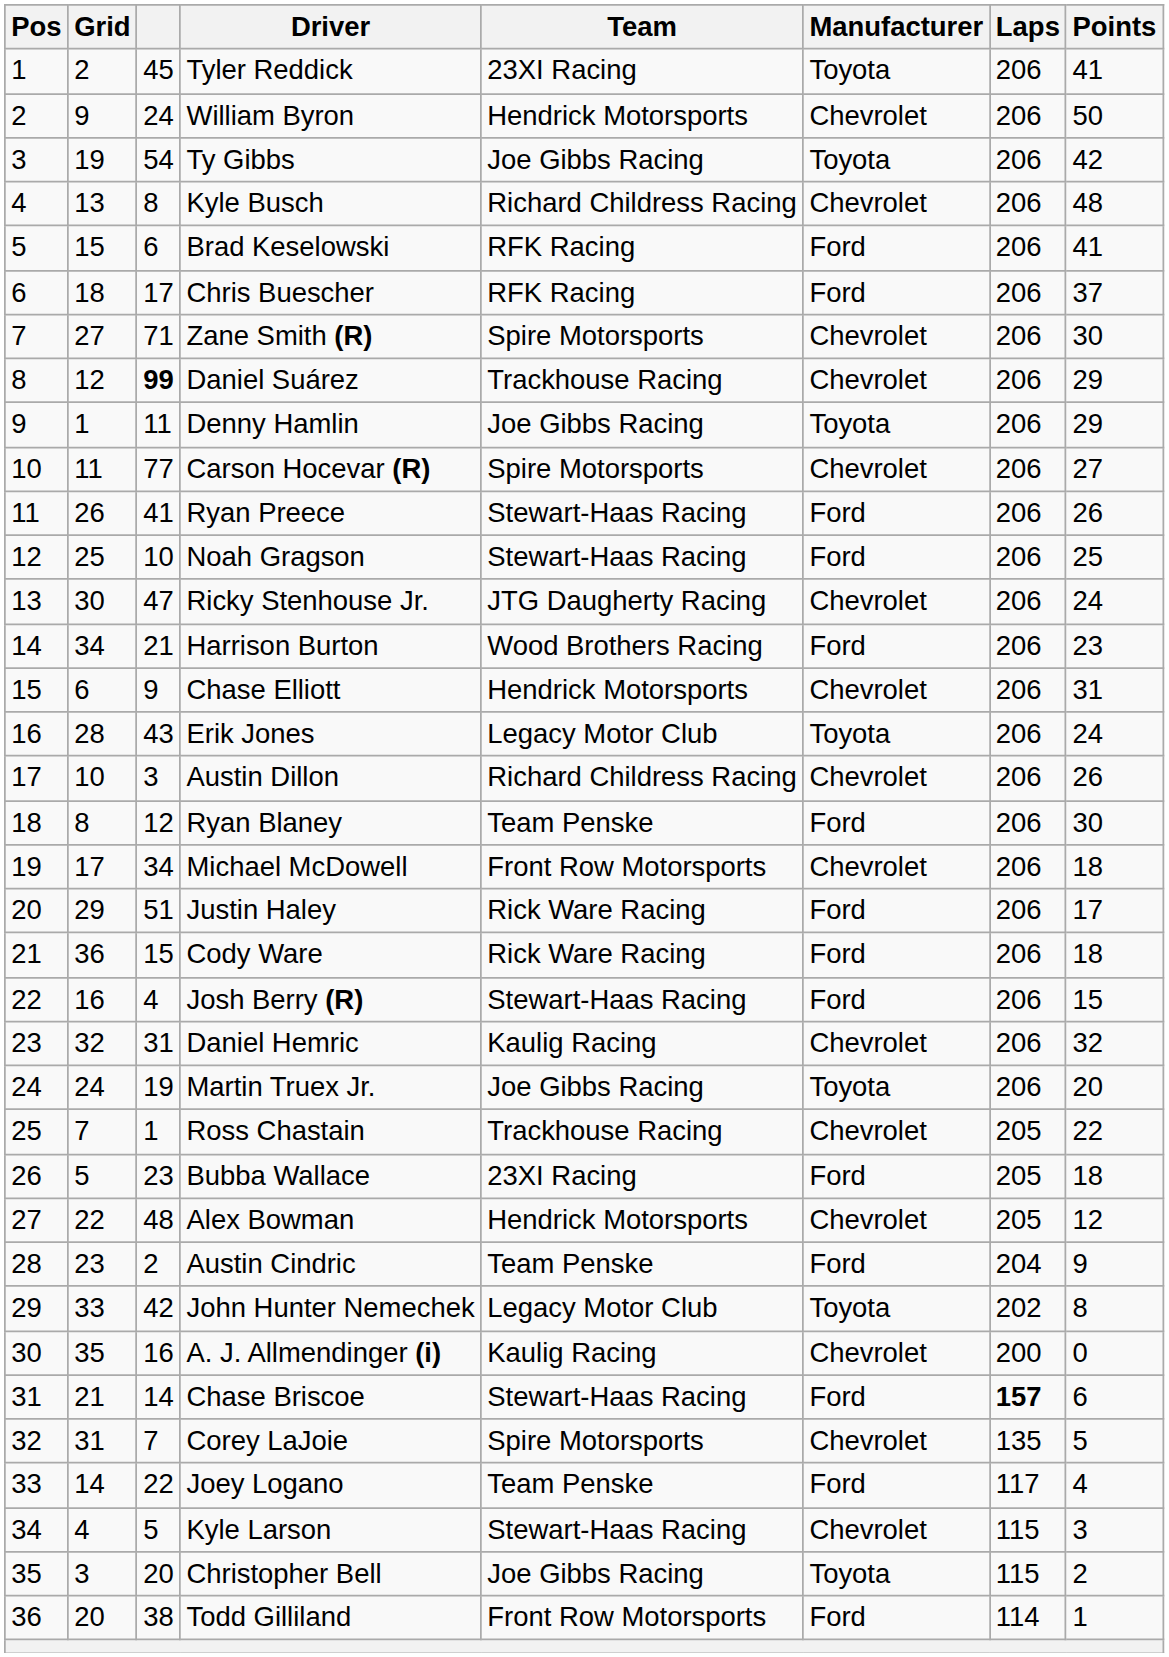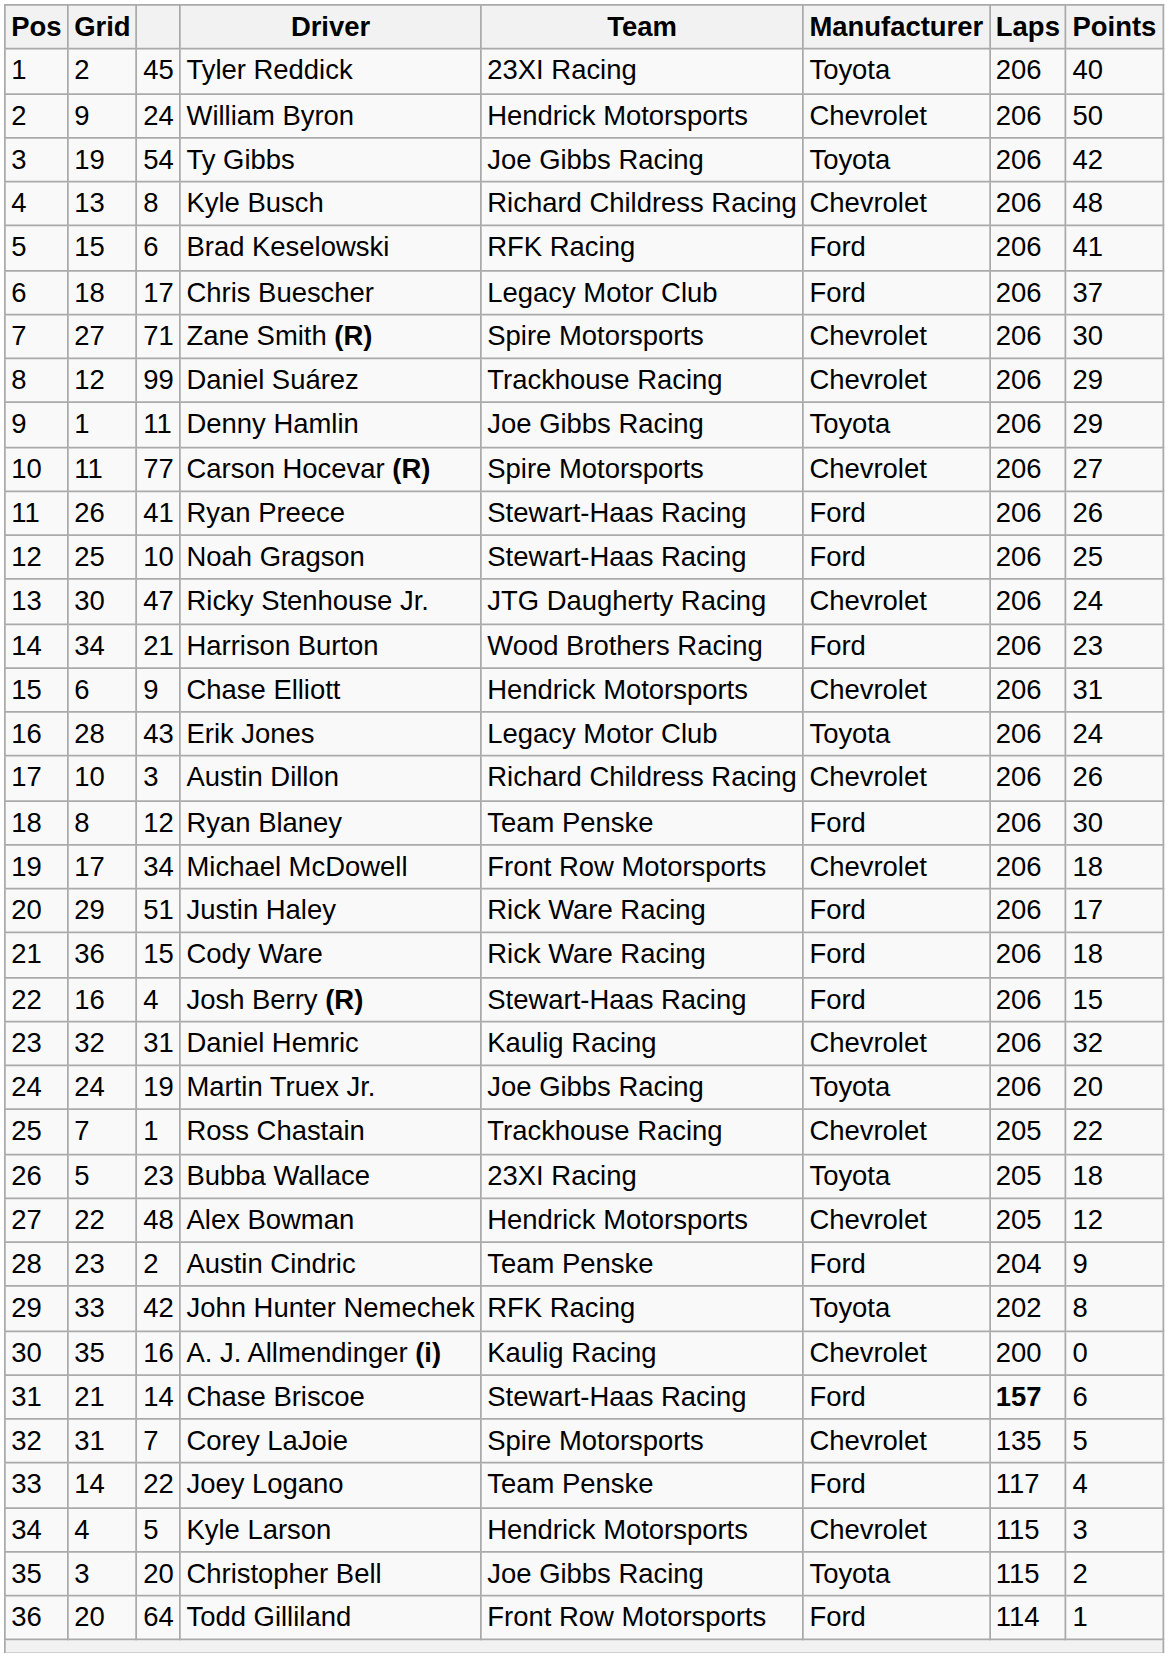(1088, 70) 41 -> (1088, 70) 40
(561, 291) RFK Racing -> (602, 291) Legacy Motor Club
(159, 379) bold -> (159, 379) normal
(838, 1175) Ford -> (850, 1175) Toyota
(602, 1307) Legacy Motor Club -> (561, 1307) RFK Racing
(617, 1528) Stewart-Haas Racing -> (618, 1528) Hendrick Motorsports
(159, 1617) 38 -> (159, 1617) 64
